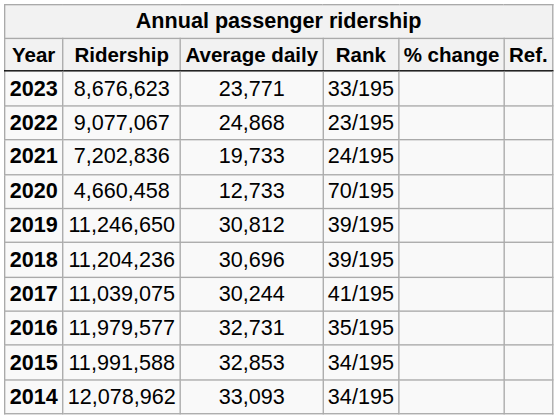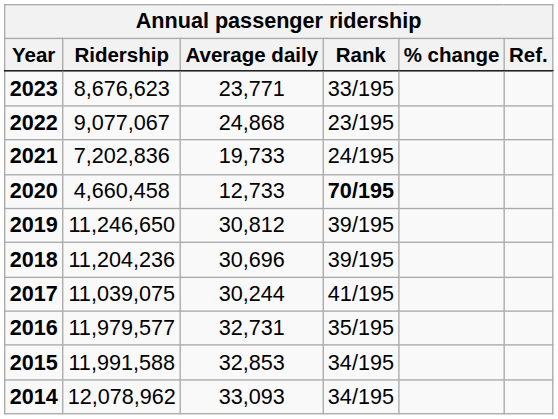(361, 191) normal -> (361, 191) bold
